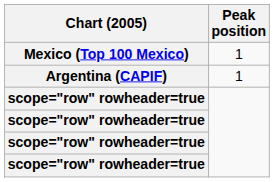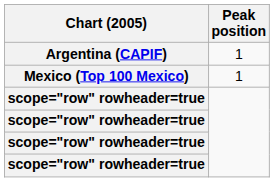rows swapped: (106, 76) <-> (106, 53)
